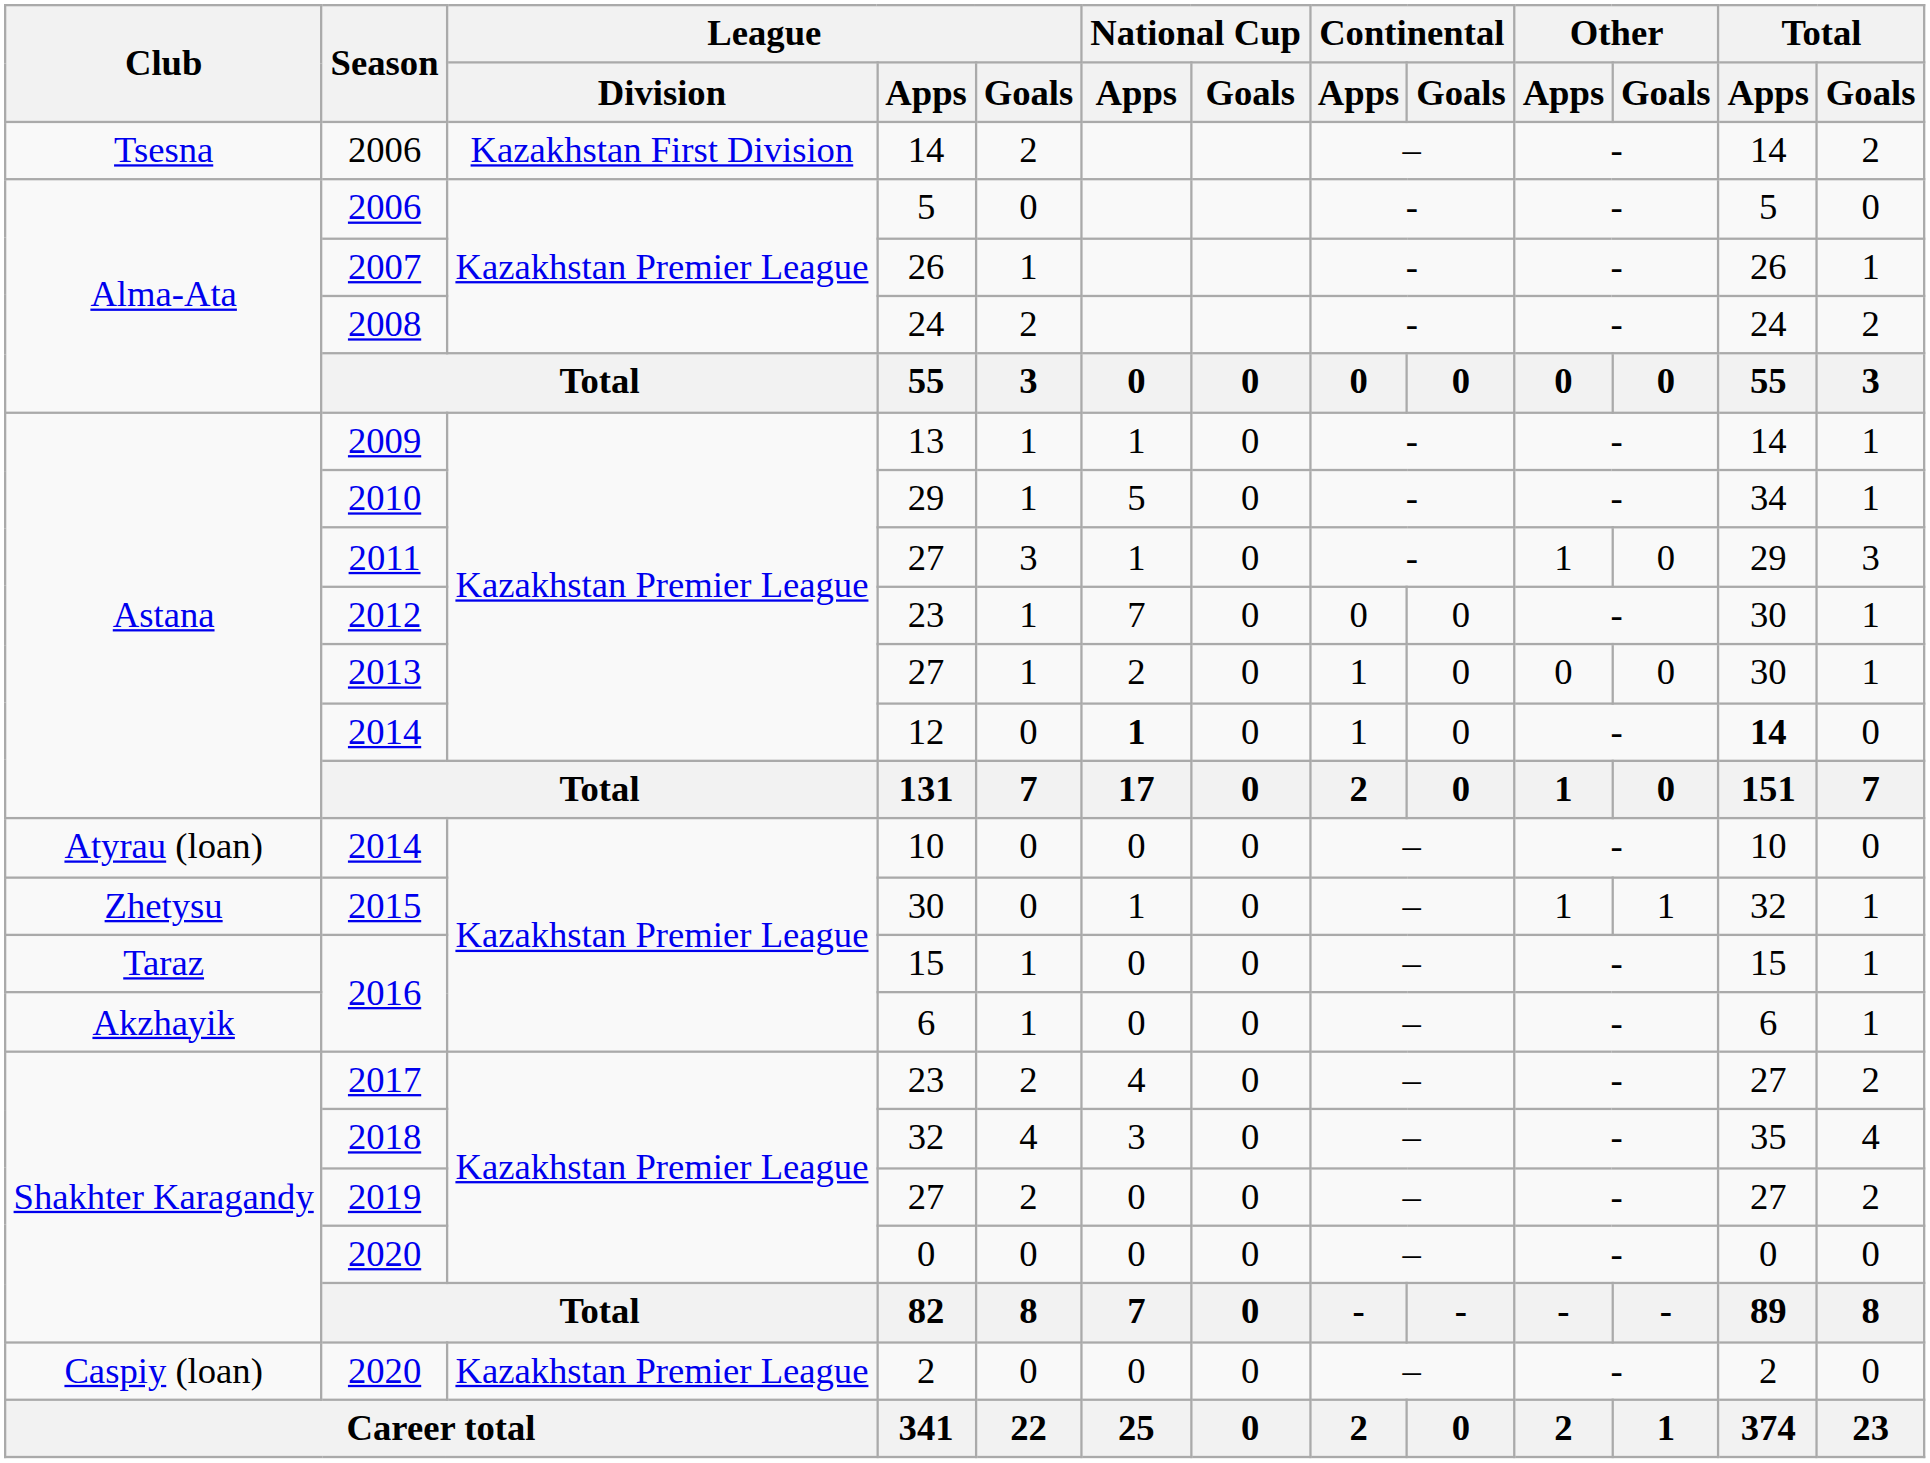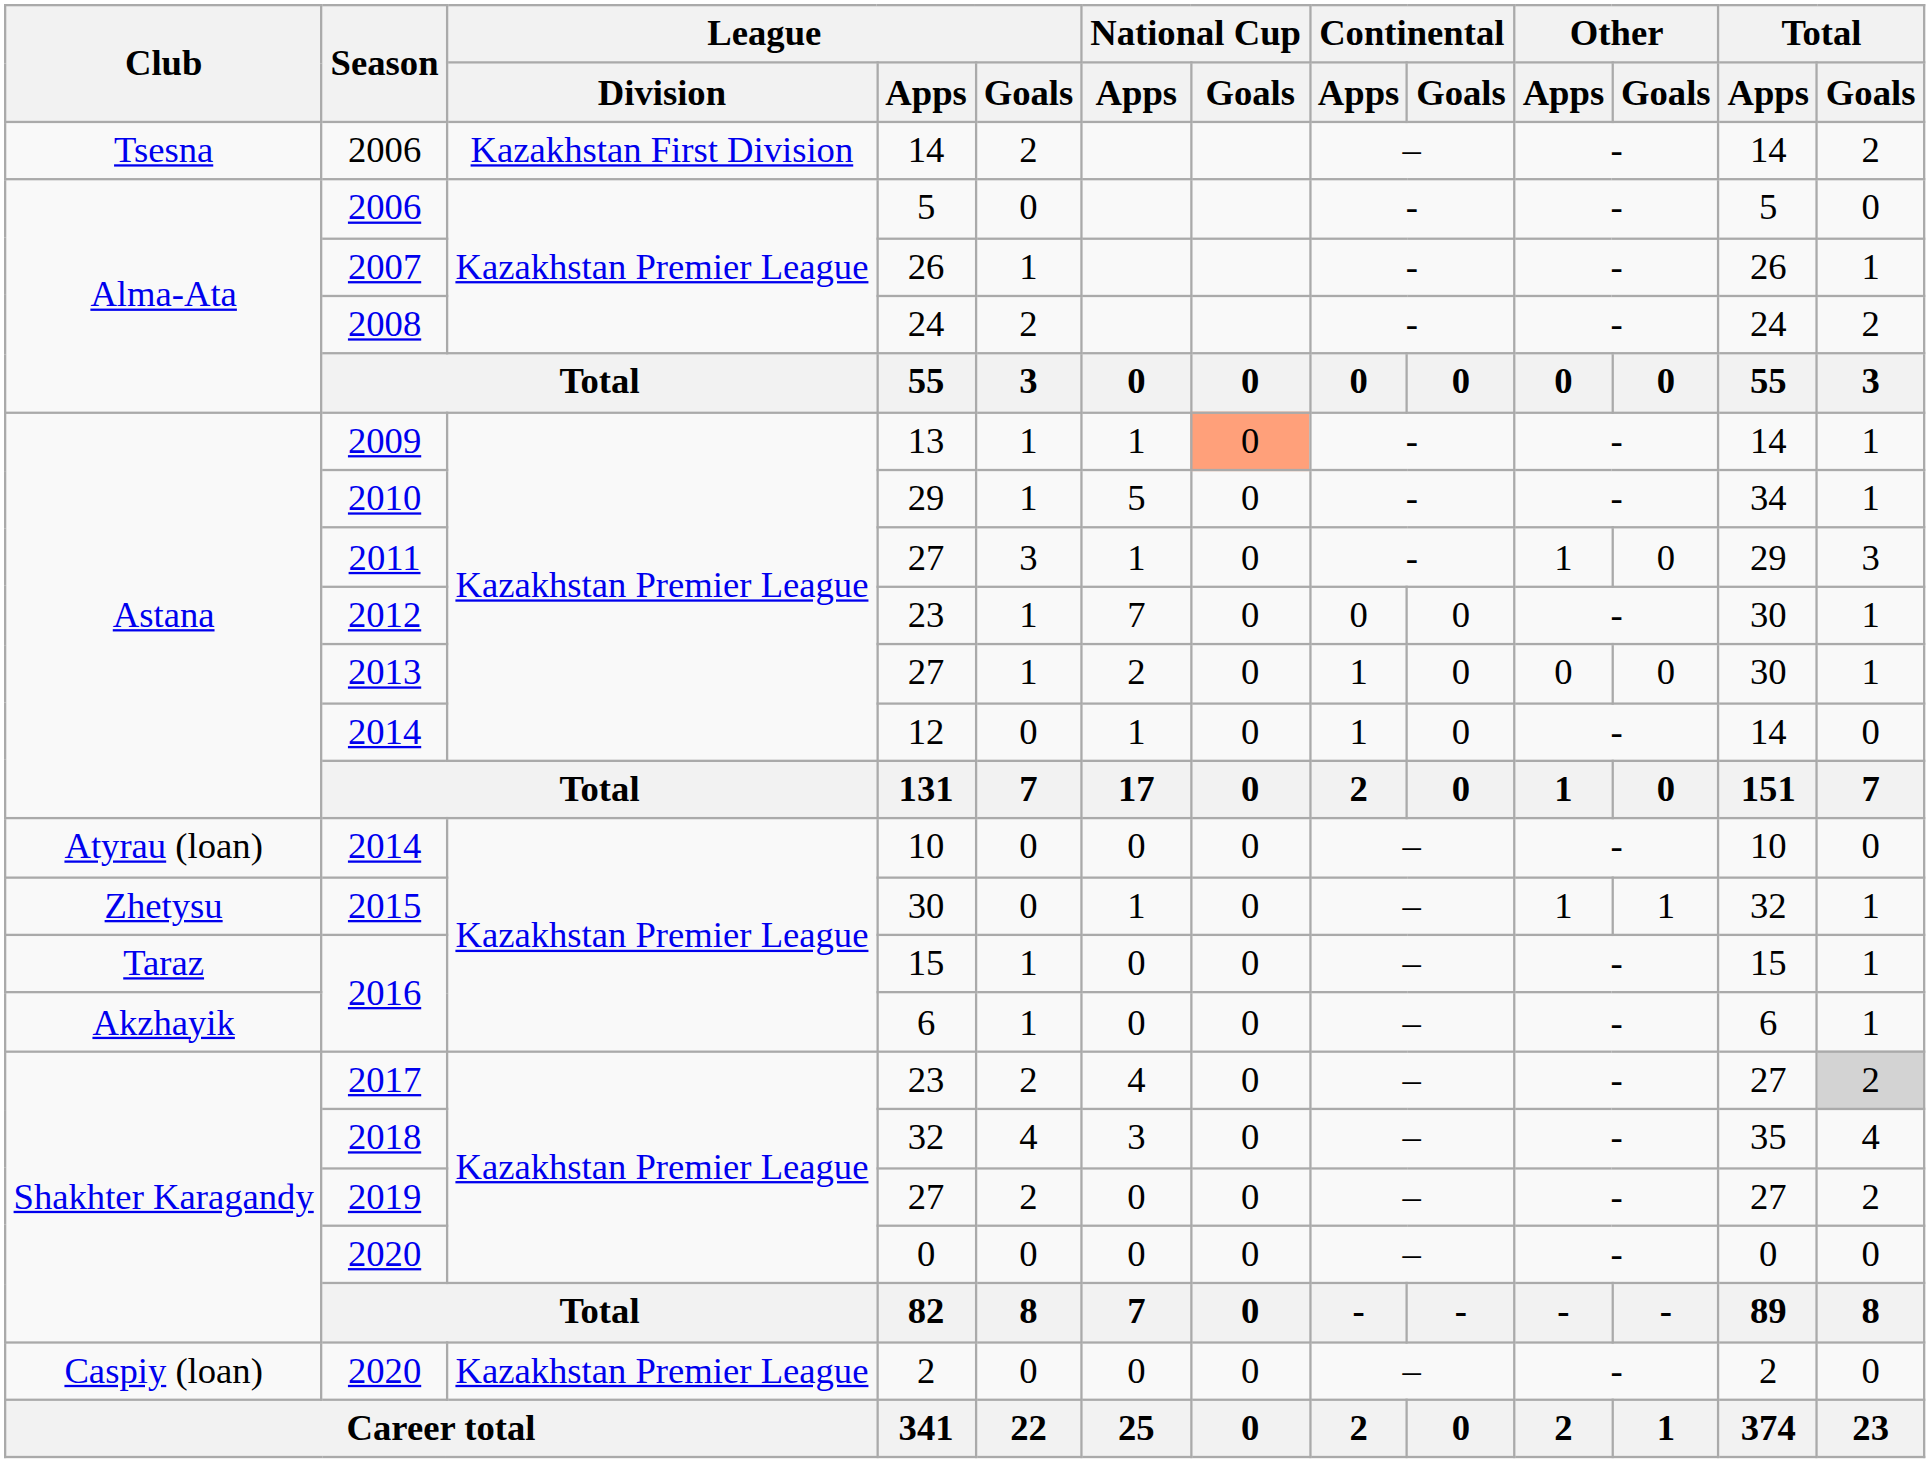(1250, 440) no background -> (1250, 440) lightsalmon background
(1136, 730) bold -> (1136, 730) normal
(1768, 730) bold -> (1768, 730) normal
(1871, 1079) no background -> (1871, 1079) lightgrey background
